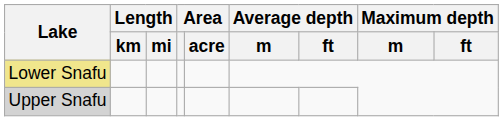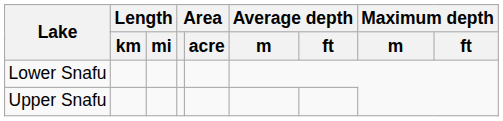(58, 73) khaki background -> (58, 73) no background
(58, 101) lightgrey background -> (58, 101) no background
